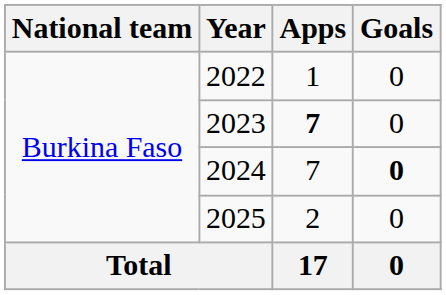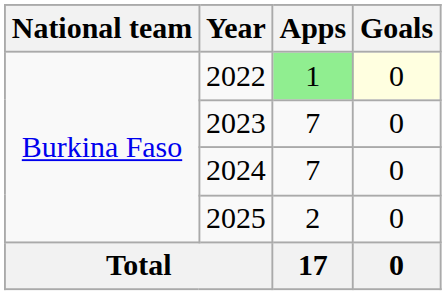(313, 75) no background -> (313, 75) lightgreen background
(396, 75) no background -> (396, 75) lightyellow background
(313, 123) bold -> (313, 123) normal
(396, 170) bold -> (396, 170) normal
